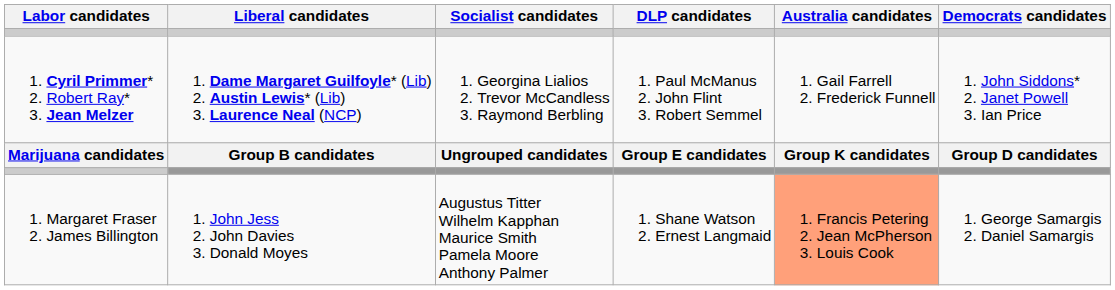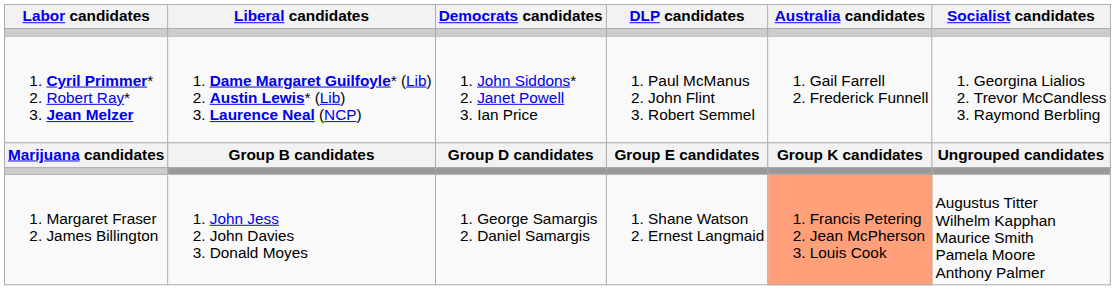columns swapped: (1025, 16) <-> (524, 16)
